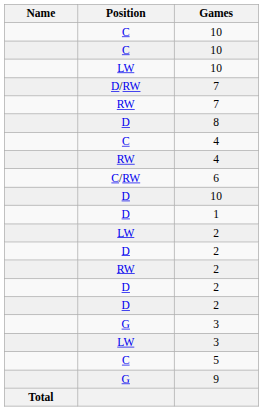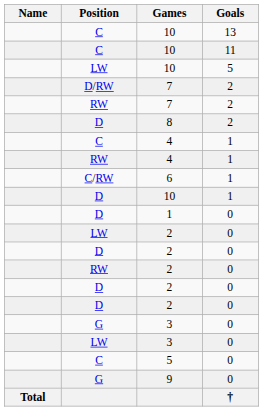+ column: (230, 13)
